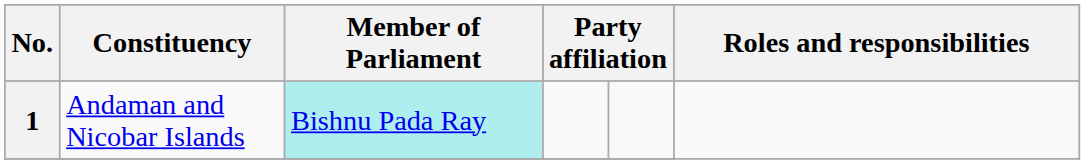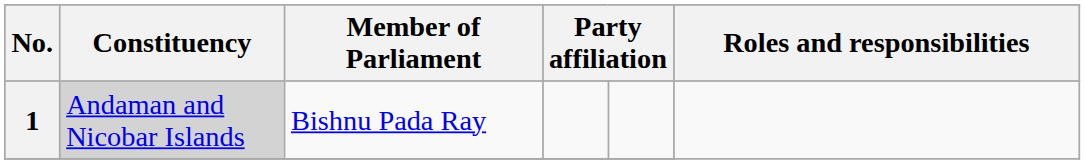(155, 119) no background -> (155, 119) lightgrey background
(389, 119) paleturquoise background -> (389, 119) no background
